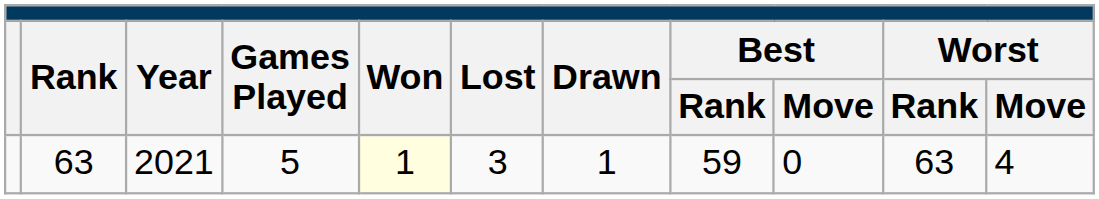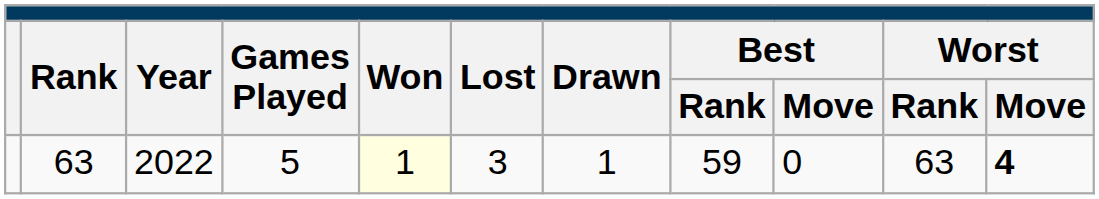(174, 163) 2021 -> (174, 163) 2022
(1005, 163) normal -> (1005, 163) bold
